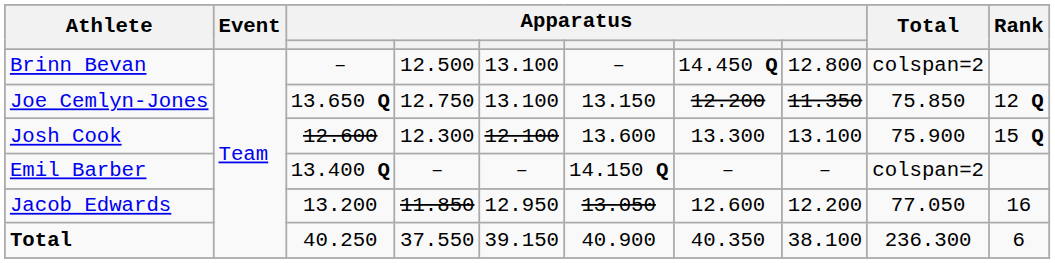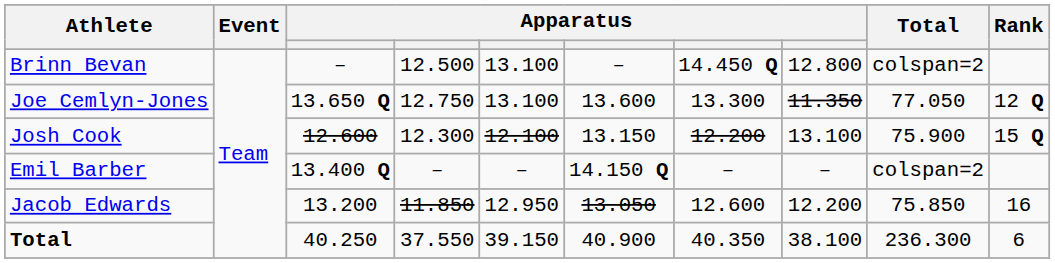(619, 101) 13.150 -> (619, 101) 13.600
(728, 101) 12.200 -> (728, 101) 13.300
(928, 101) 75.850 -> (928, 101) 77.050
(619, 136) 13.600 -> (619, 136) 13.150
(728, 136) 13.300 -> (728, 136) 12.200
(928, 206) 77.050 -> (928, 206) 75.850
